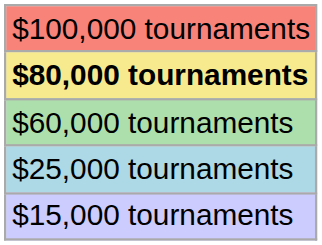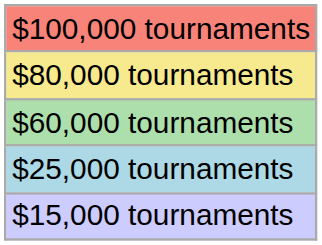(160, 75) bold -> (153, 75) normal
